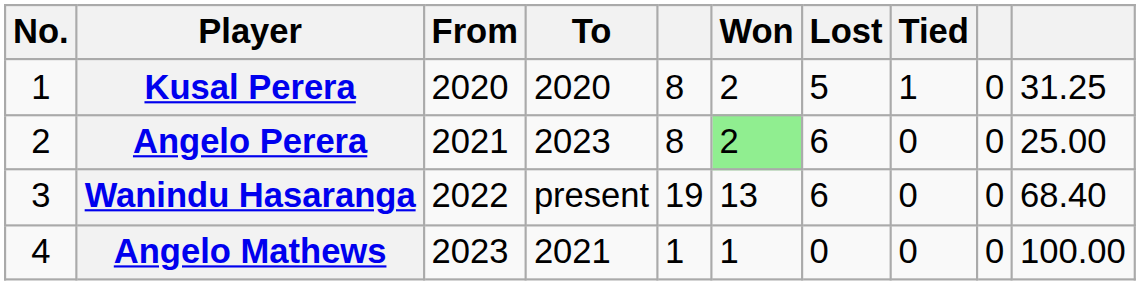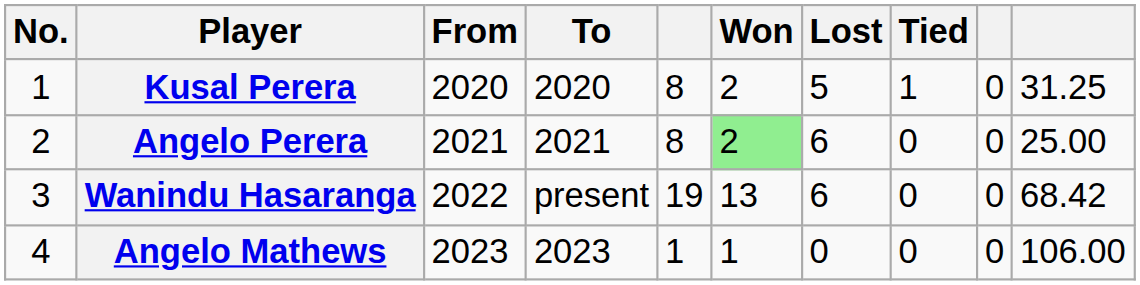(572, 141) 2023 -> (572, 141) 2021
(1063, 196) 68.40 -> (1063, 196) 68.42
(572, 251) 2021 -> (572, 251) 2023
(1073, 251) 100.00 -> (1073, 251) 106.00
